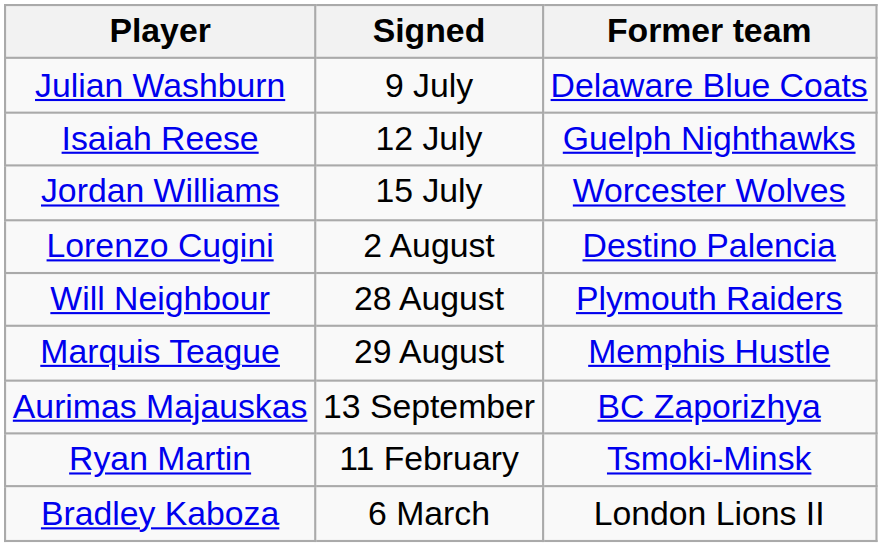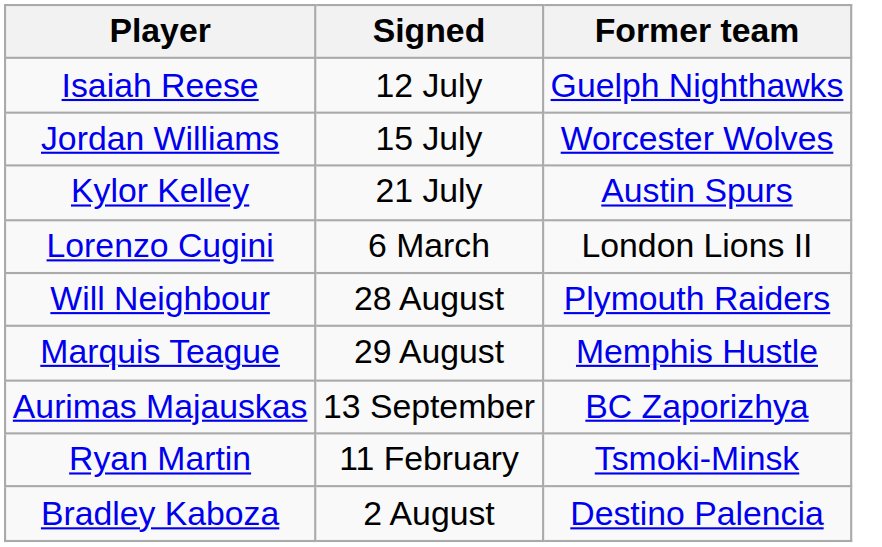- row: (160, 84)
+ row: (160, 191)
(429, 245) 2 August -> (429, 245) 6 March
(709, 245) Destino Palencia -> (697, 245) London Lions II
(429, 513) 6 March -> (429, 513) 2 August
(709, 513) London Lions II -> (697, 513) Destino Palencia
